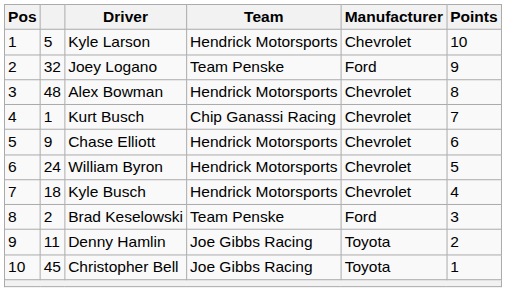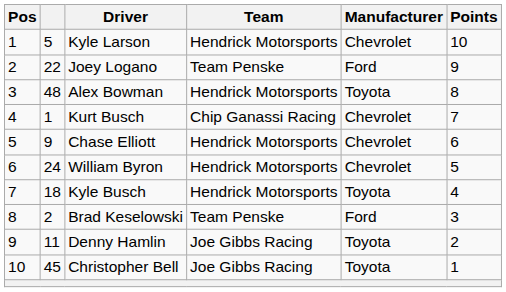(52, 66) 32 -> (52, 66) 22
(378, 91) Chevrolet -> (368, 91) Toyota
(378, 191) Chevrolet -> (368, 191) Toyota
